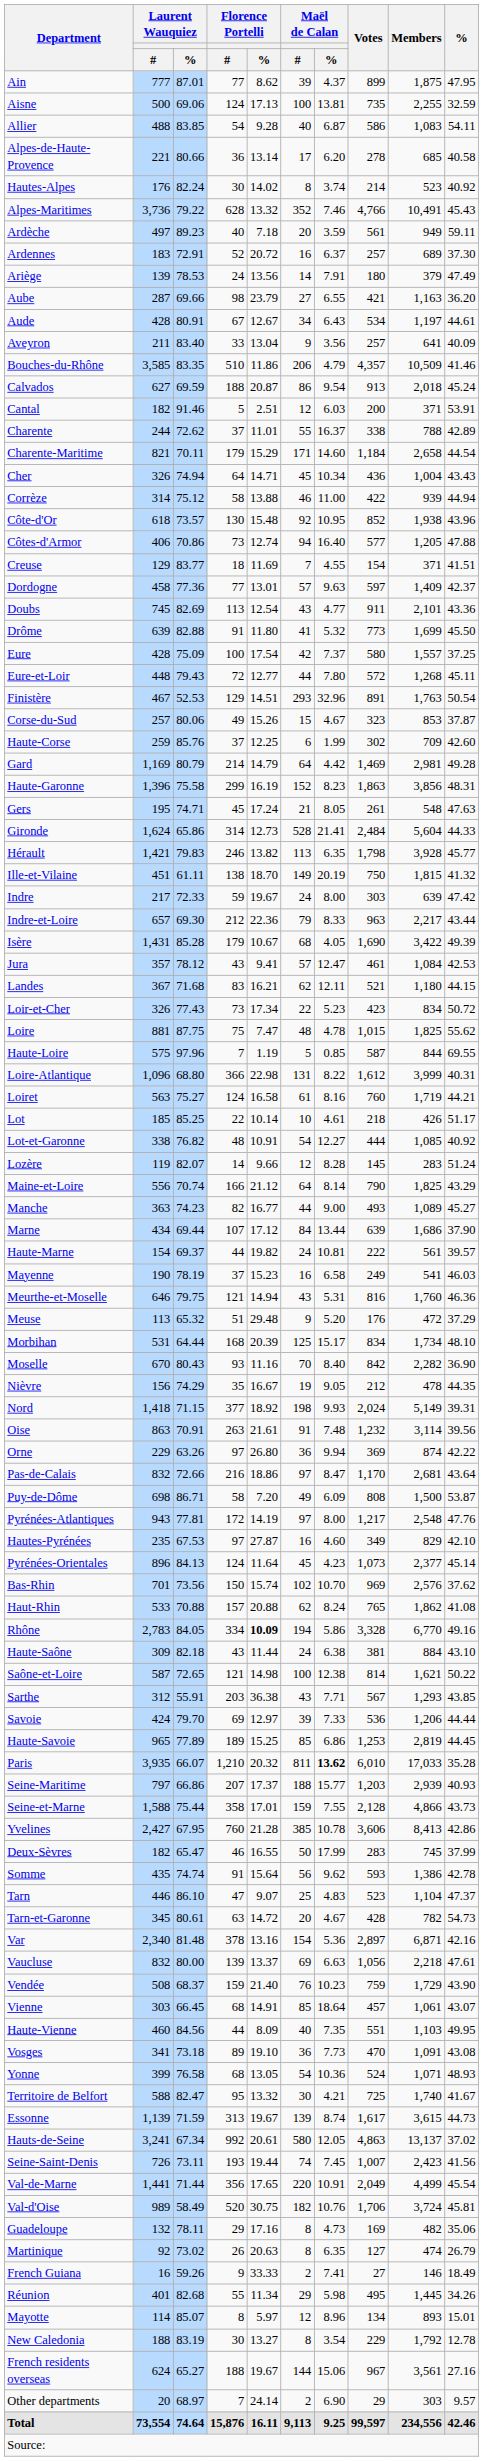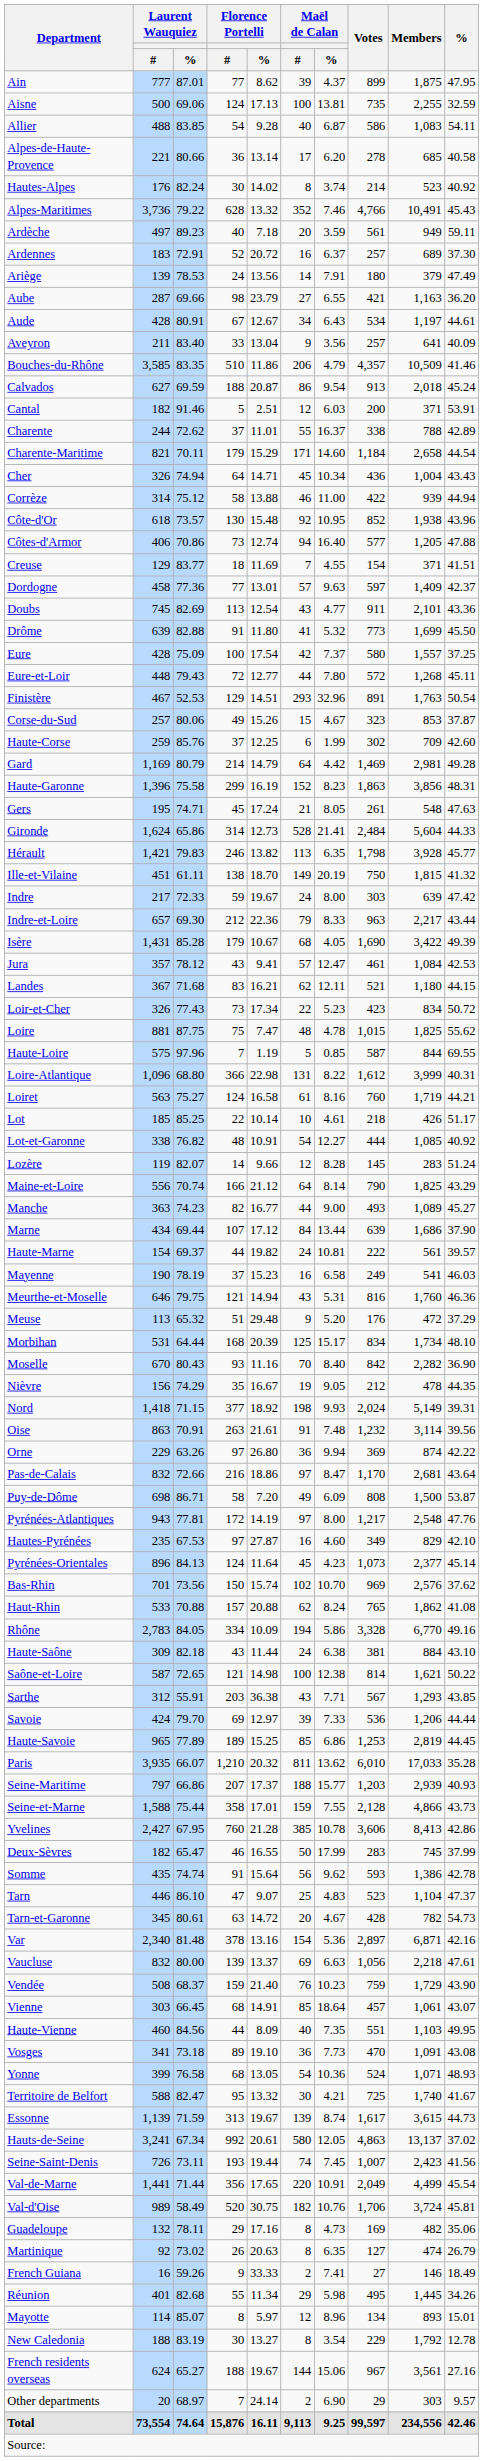(264, 1629) bold -> (264, 1629) normal
(331, 1763) bold -> (331, 1763) normal
